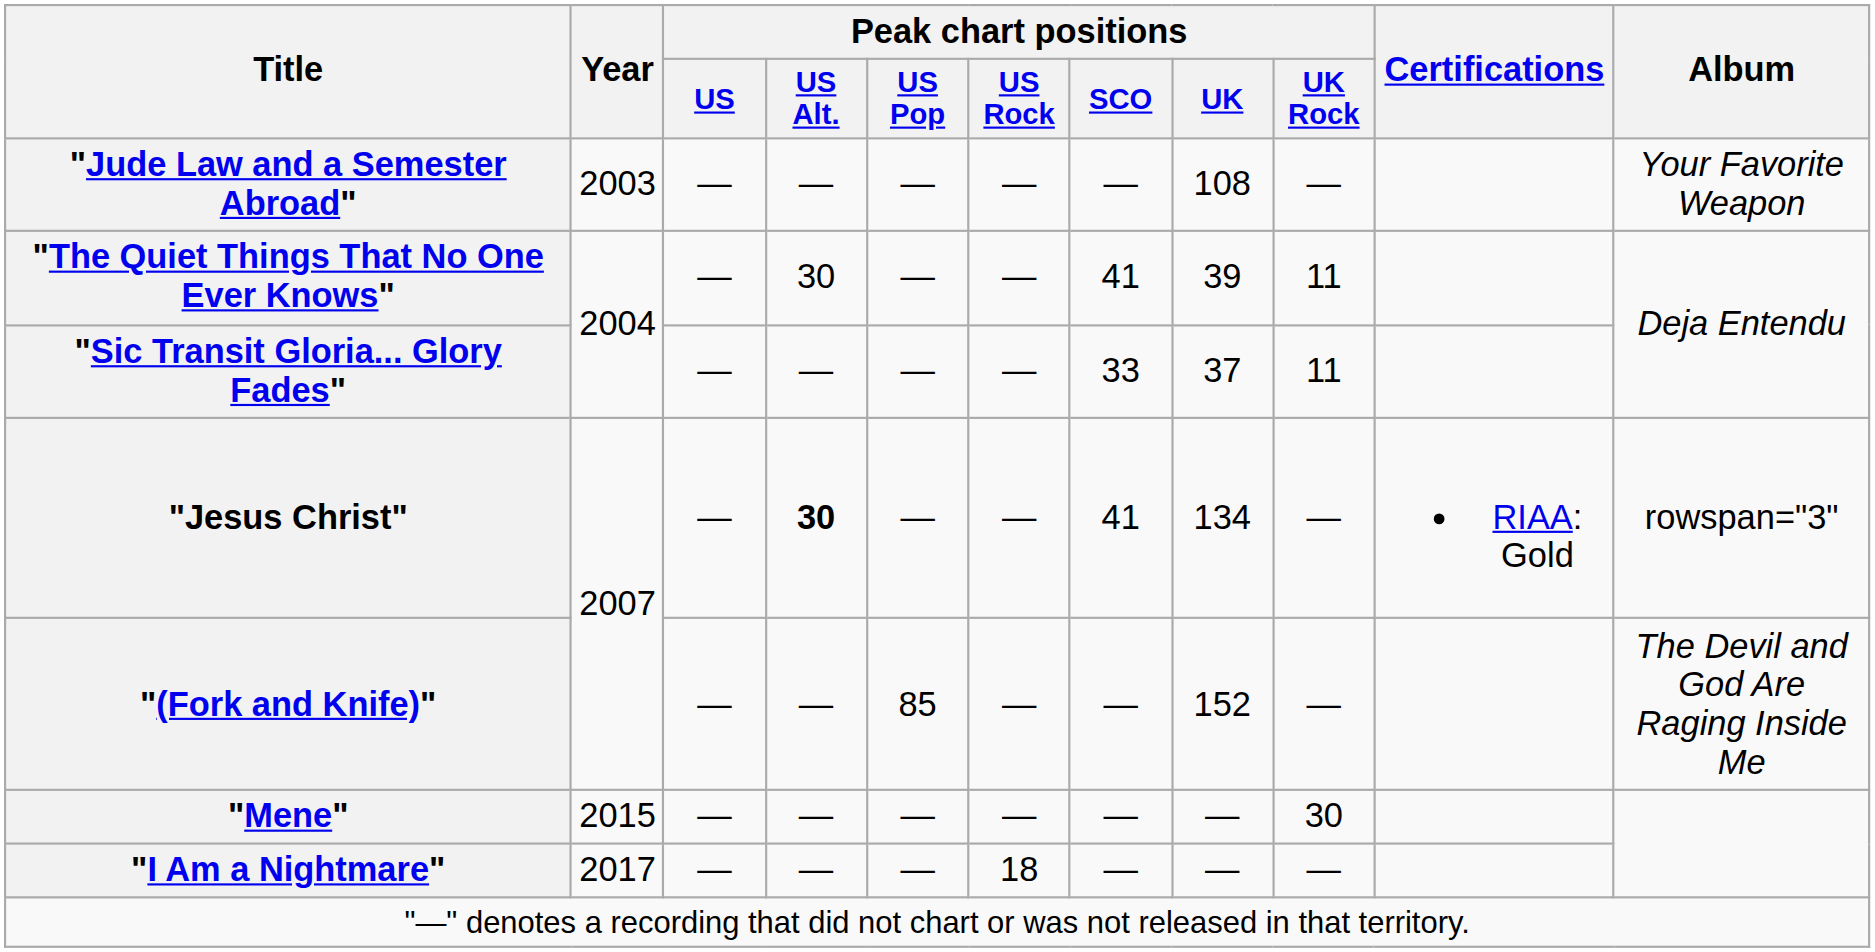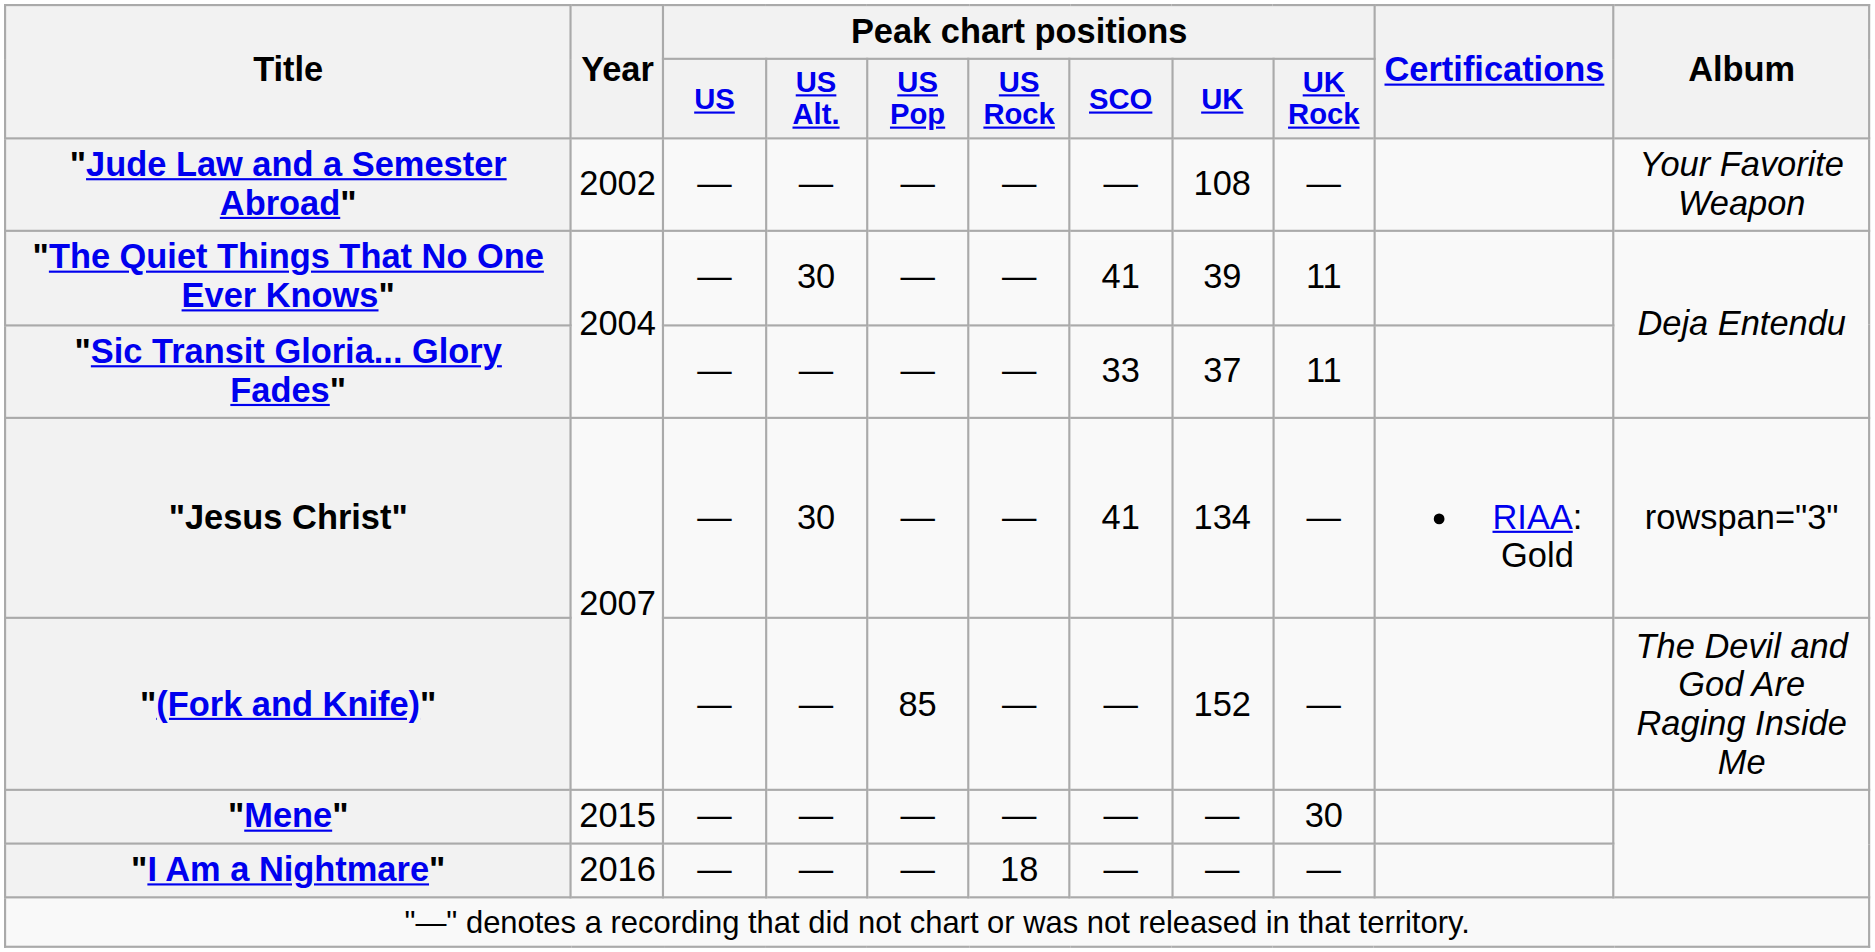(618, 184) 2003 -> (618, 184) 2002
(816, 517) bold -> (816, 517) normal
(618, 870) 2017 -> (618, 870) 2016
